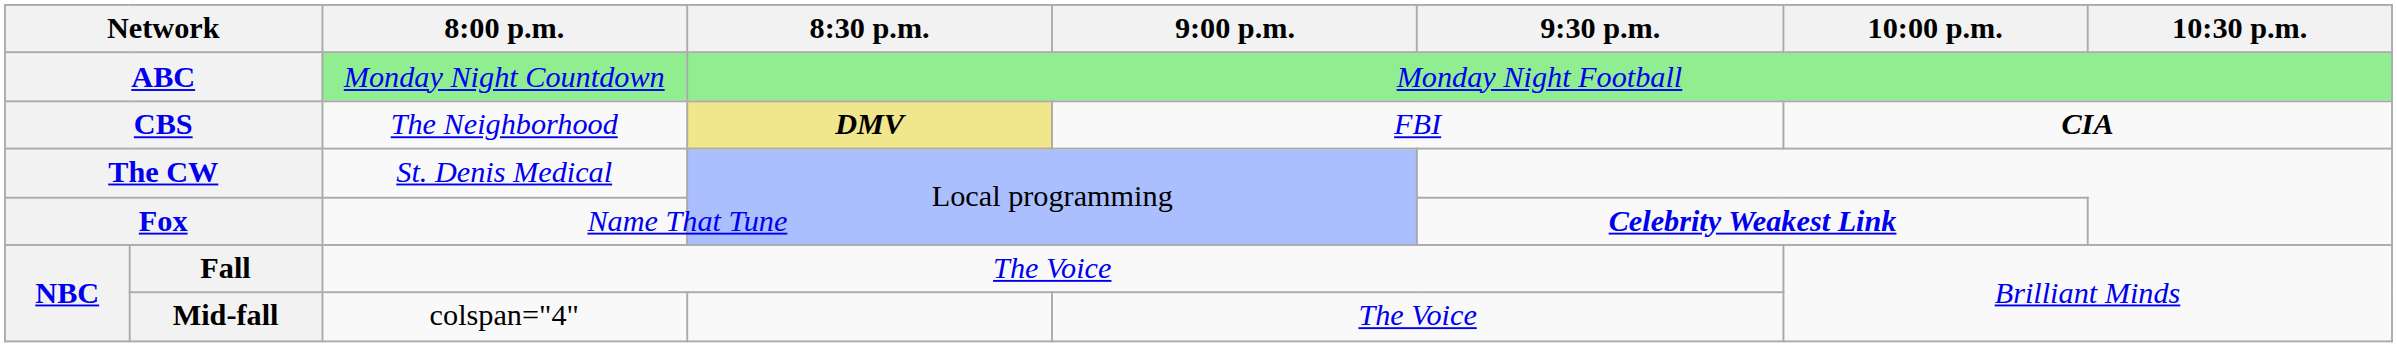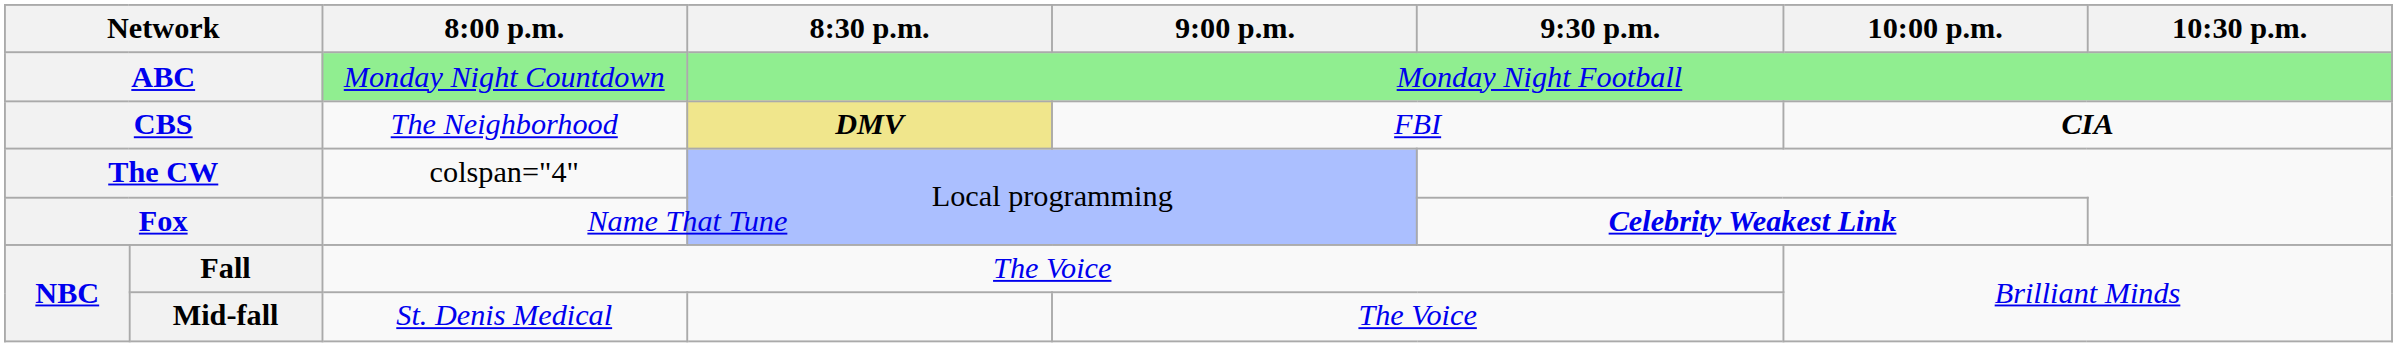(504, 172) St. Denis Medical -> (504, 172) colspan="4"
(504, 316) colspan="4" -> (504, 316) St. Denis Medical
